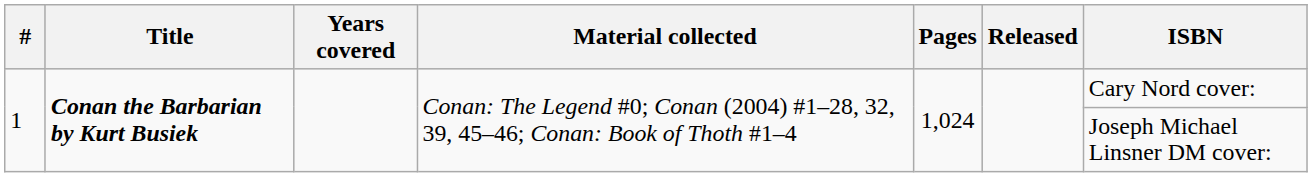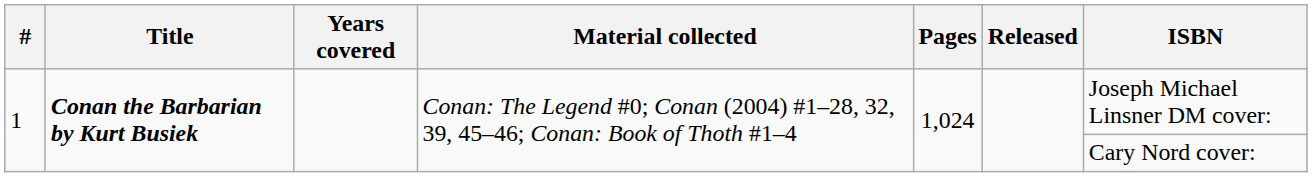(1172, 88) Cary Nord cover: -> (1180, 101) Joseph Michael Linsner DM cover:
(1180, 139) Joseph Michael Linsner DM cover: -> (1172, 152) Cary Nord cover:
